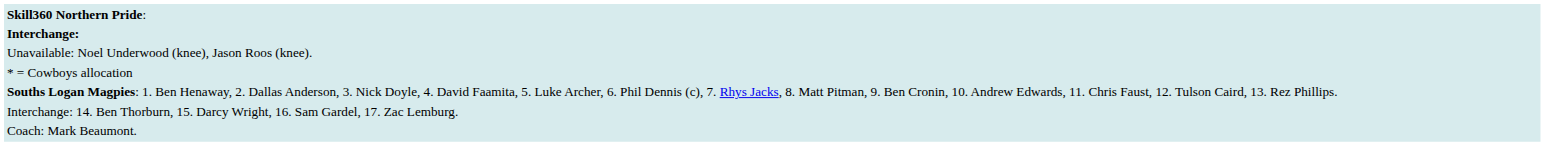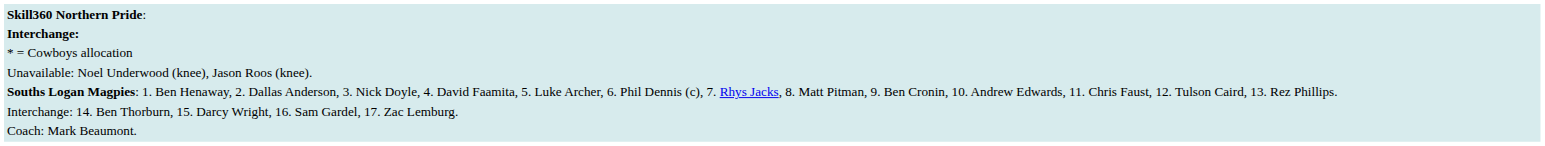(160, 53) Unavailable: Noel Underwood (knee), Jason Roos (knee). -> (70, 53) * = Cowboys allocation
(70, 72) * = Cowboys allocation -> (160, 72) Unavailable: Noel Underwood (knee), Jason Roos (knee).
